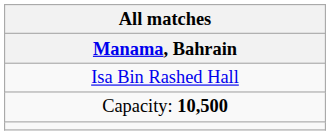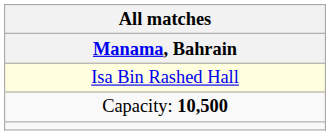(165, 77) no background -> (165, 77) lightyellow background
